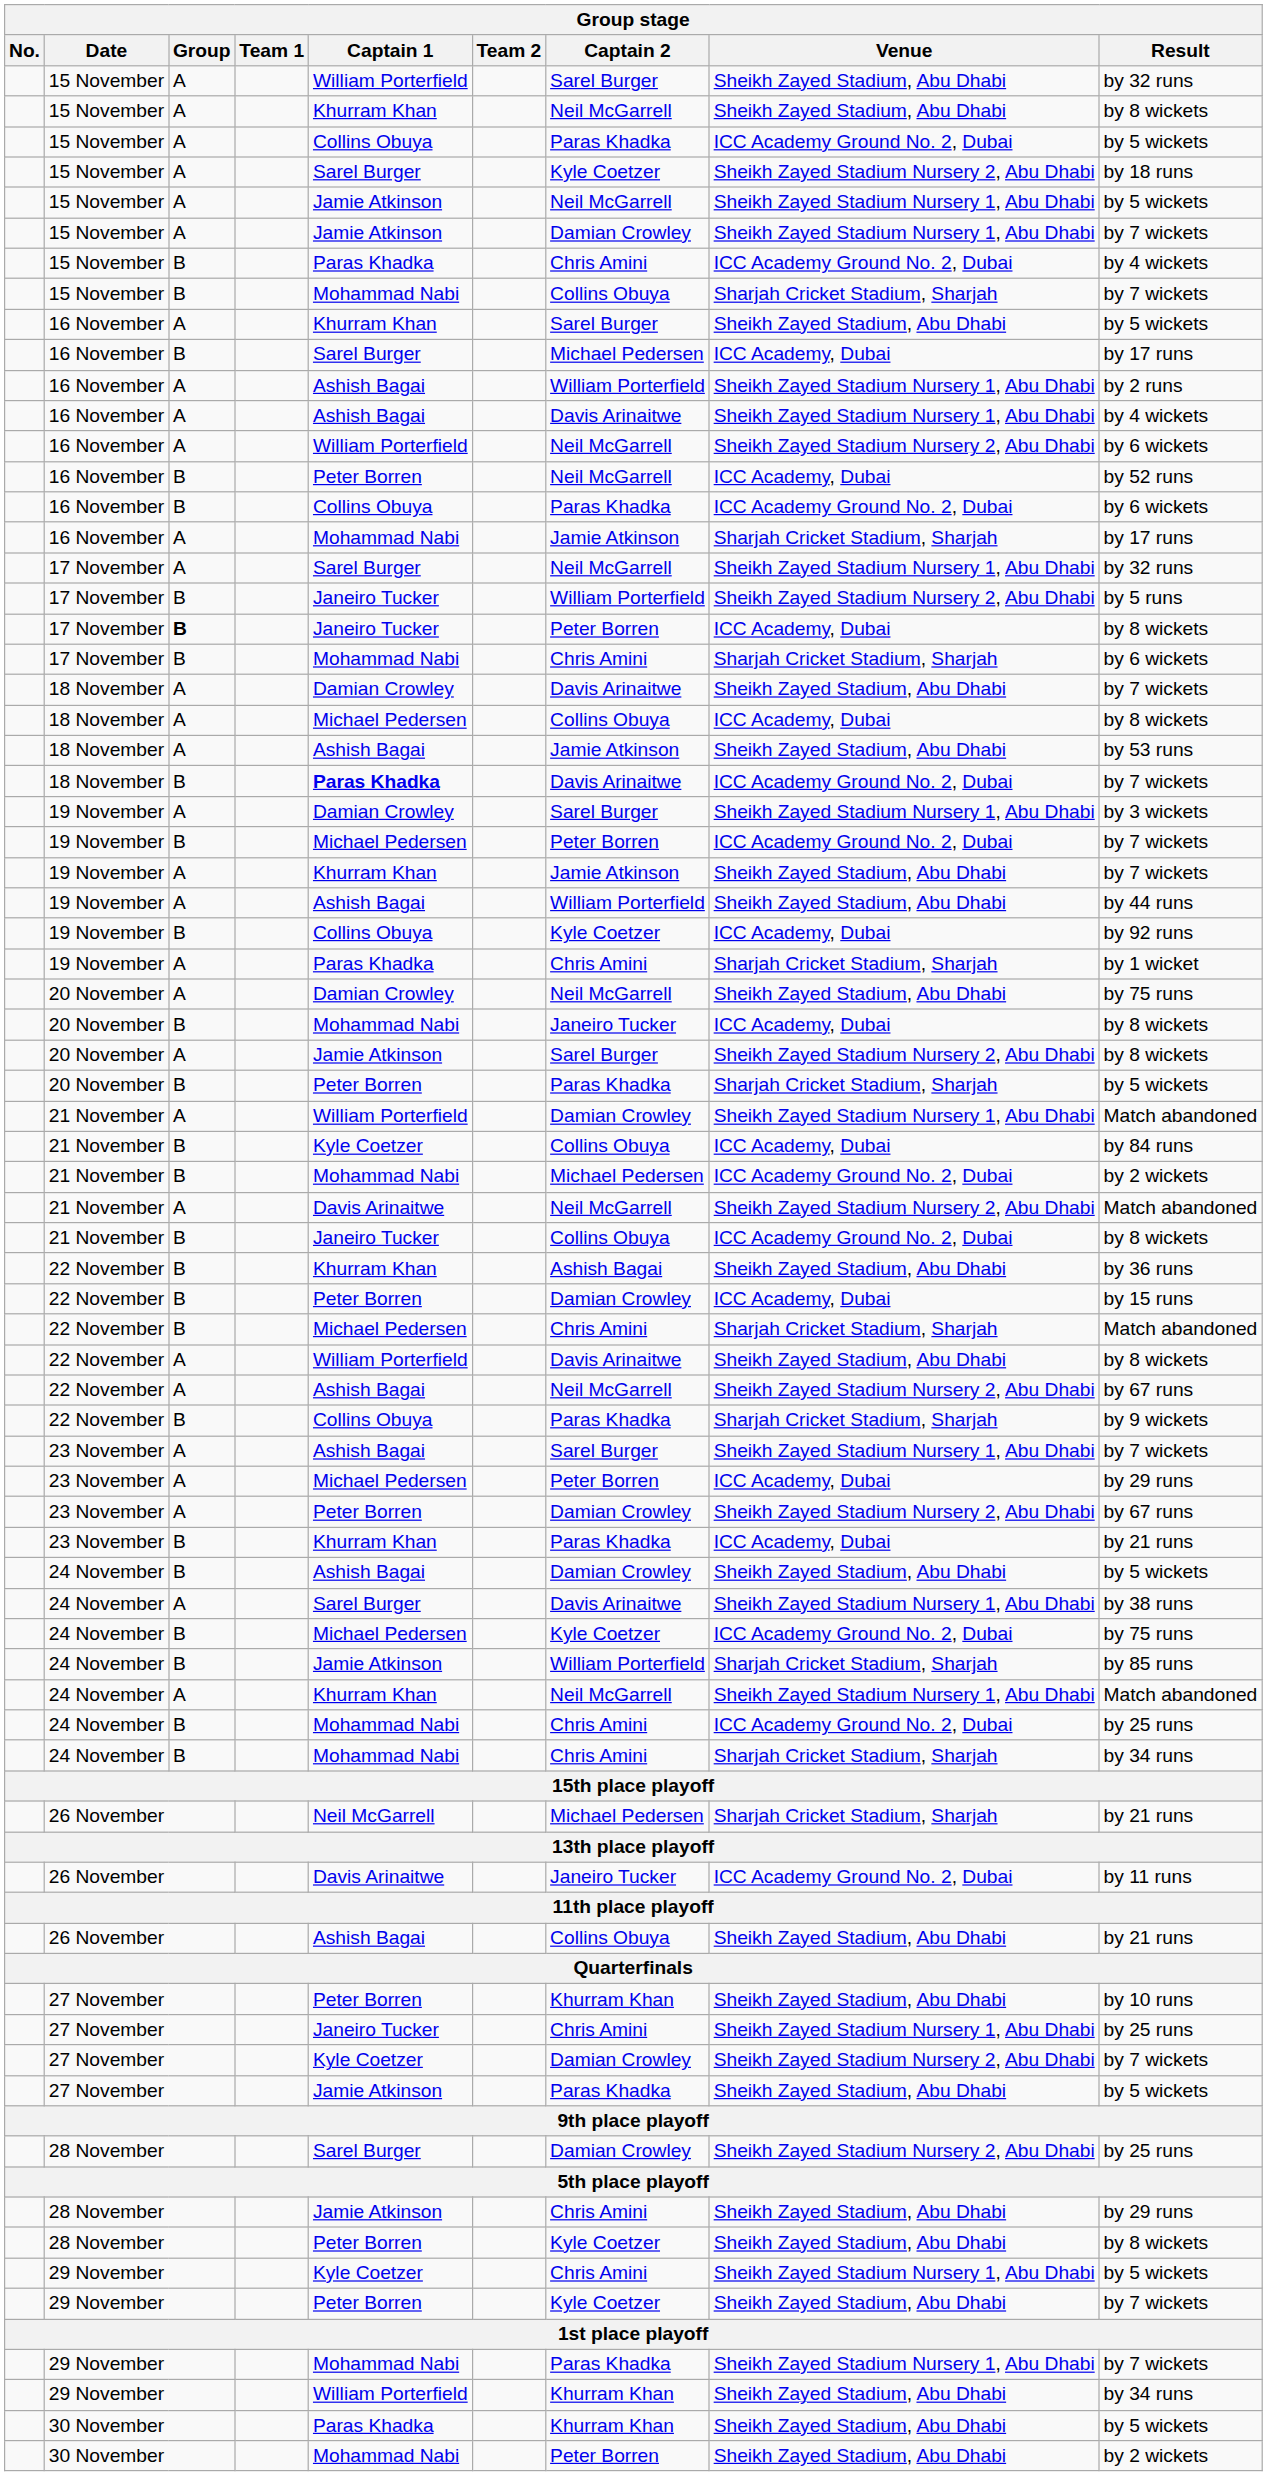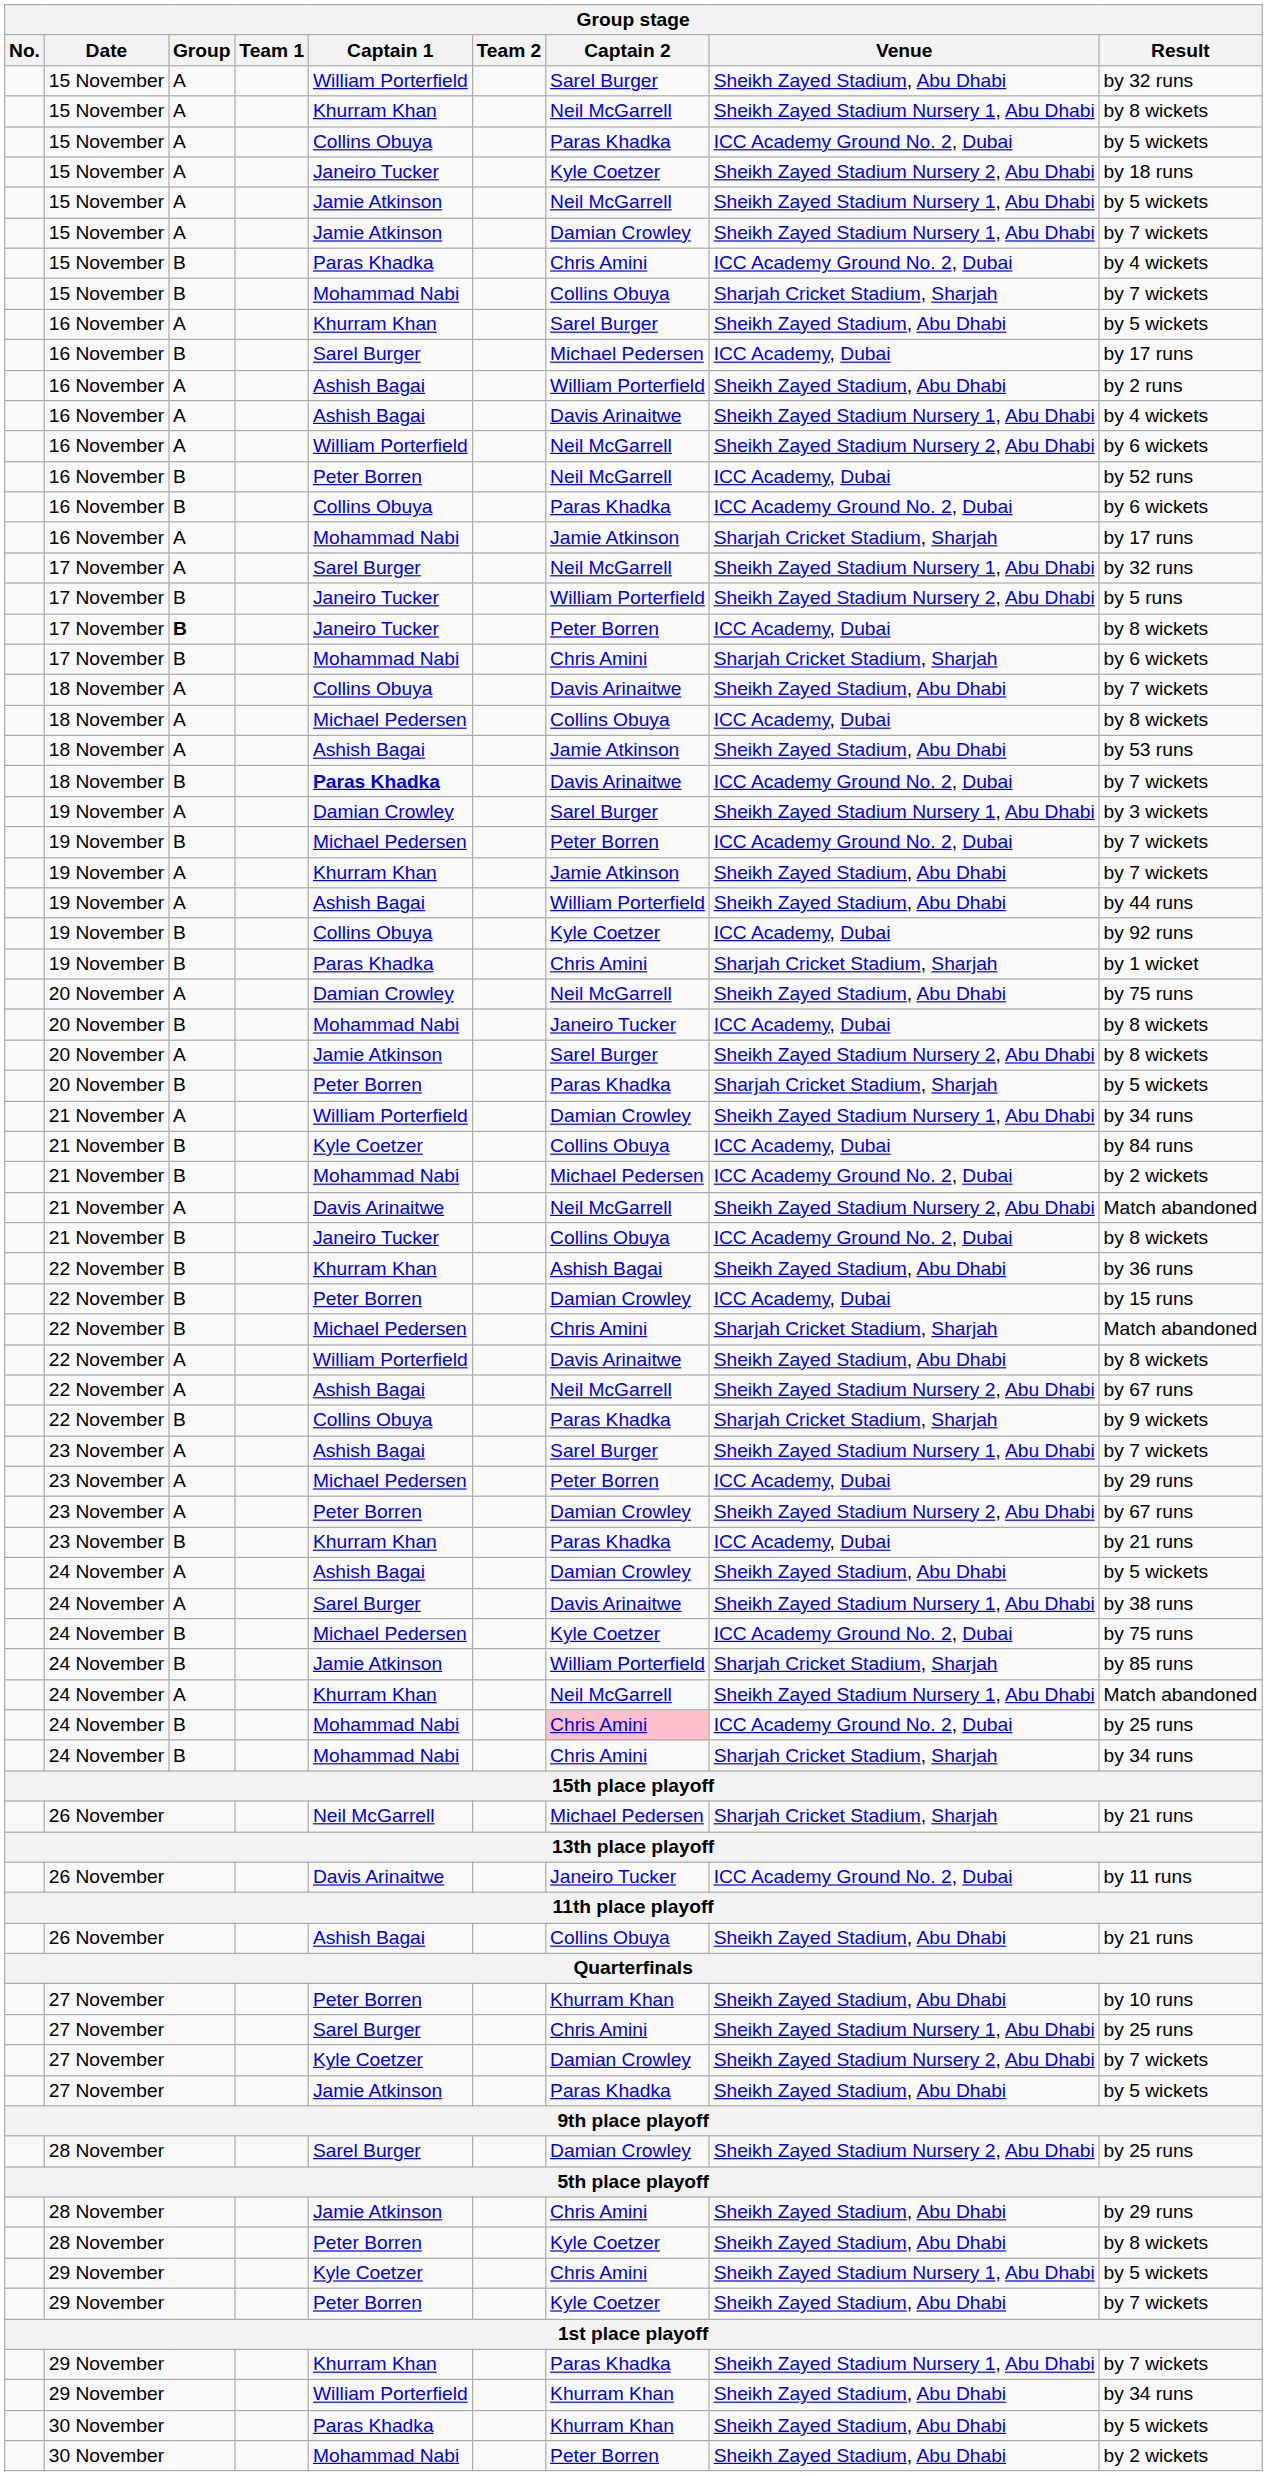(860, 111) Sheikh Zayed Stadium, Abu Dhabi -> (904, 111) Sheikh Zayed Stadium Nursery 1, Abu Dhabi
(367, 171) Sarel Burger -> (376, 171) Janeiro Tucker
(904, 385) Sheikh Zayed Stadium Nursery 1, Abu Dhabi -> (860, 385) Sheikh Zayed Stadium, Abu Dhabi
(383, 689) Damian Crowley -> (373, 689) Collins Obuya
(179, 963) A -> (179, 963) B
(1180, 1115) Match abandoned -> (1148, 1115) by 34 runs
(179, 1572) B -> (179, 1572) A
(599, 1724) no background -> (599, 1724) pink background
(376, 2029) Janeiro Tucker -> (367, 2029) Sarel Burger
(386, 2364) Mohammad Nabi -> (375, 2364) Khurram Khan
